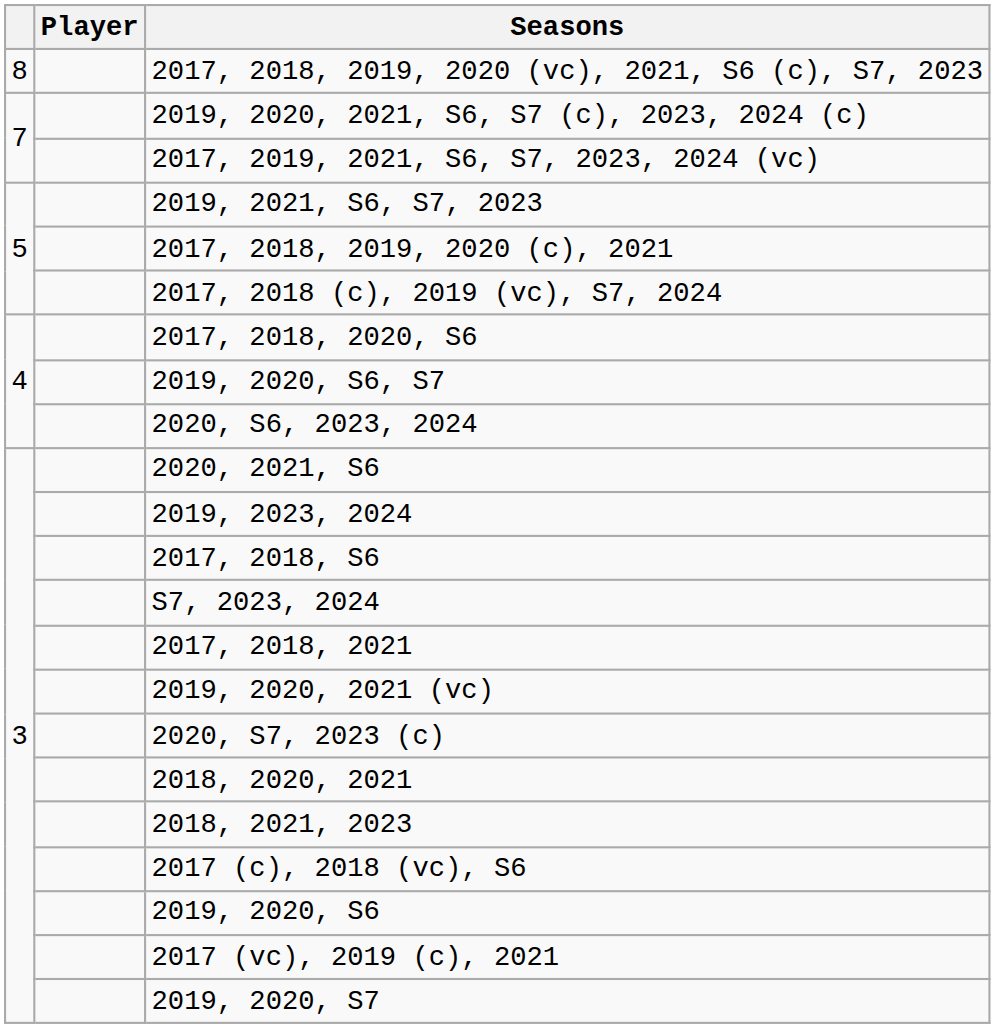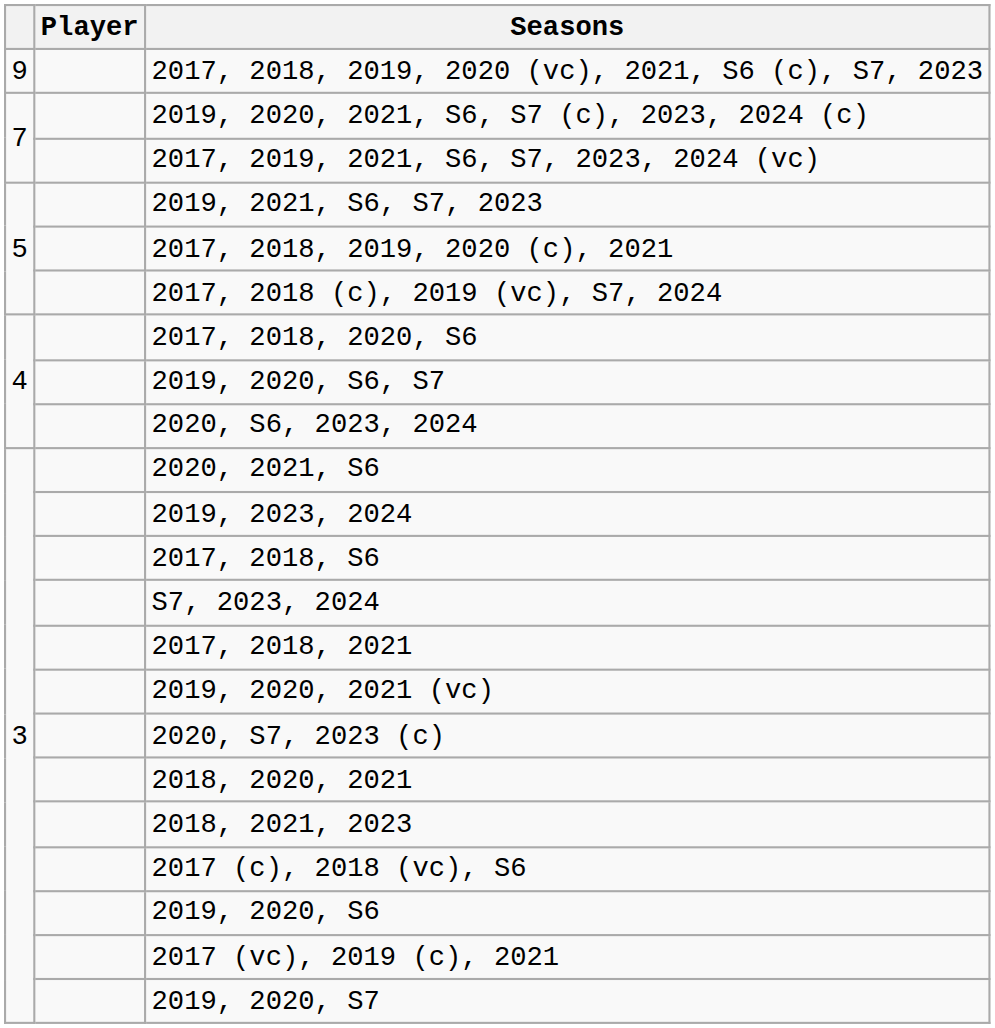(20, 71) 8 -> (20, 71) 9
